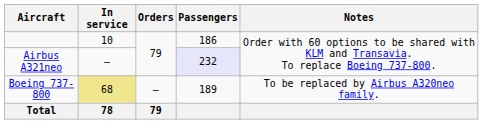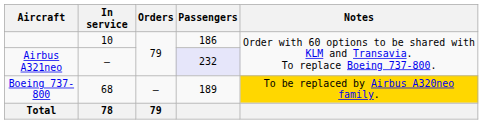(107, 89) khaki background -> (107, 89) no background
(359, 89) no background -> (359, 89) gold background
